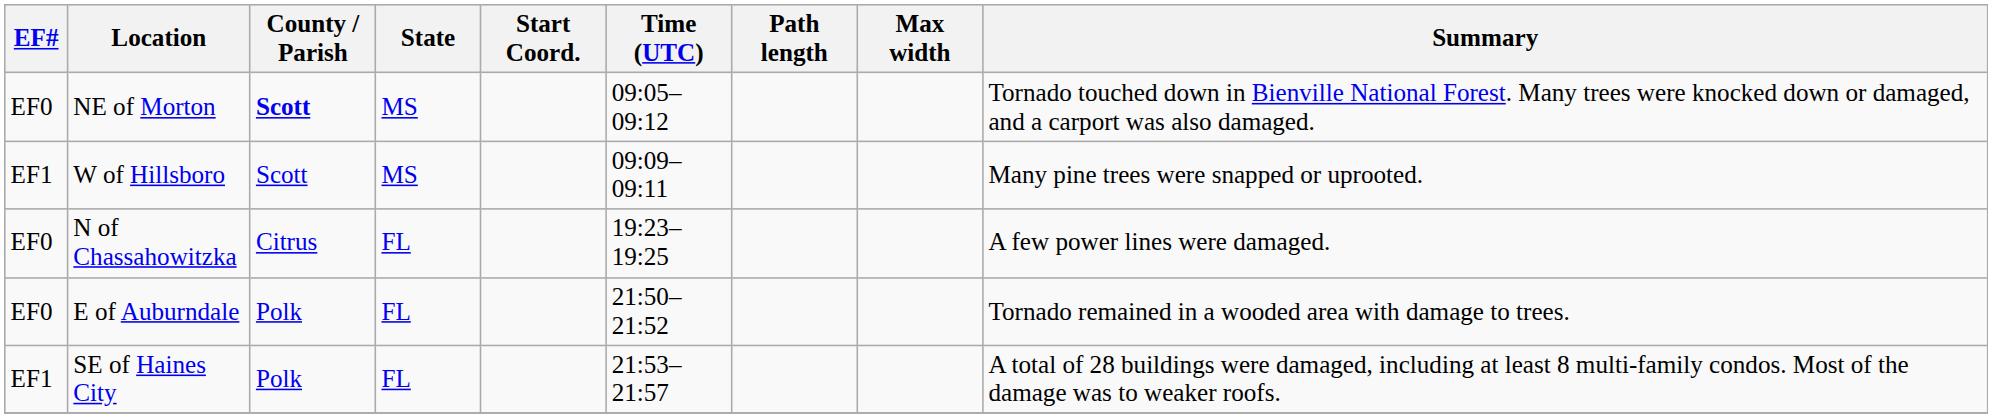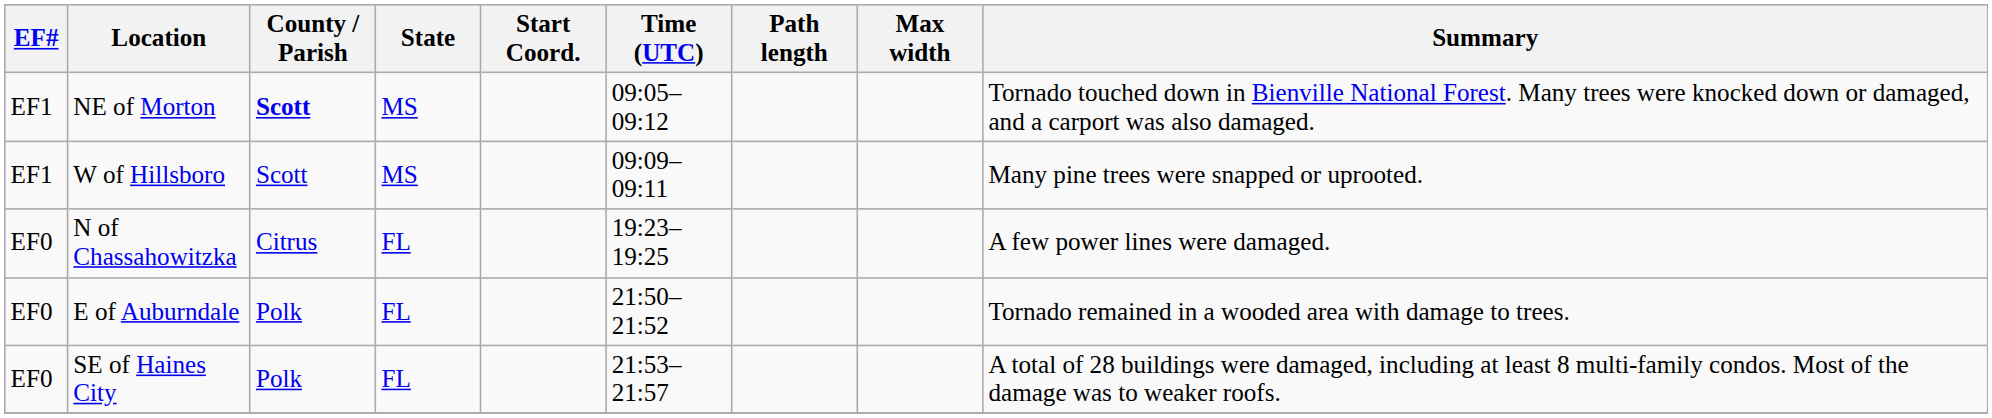(32, 106) EF0 -> (32, 106) EF1
(32, 379) EF1 -> (32, 379) EF0
